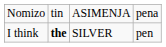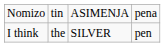(59, 32) bold -> (58, 32) normal
